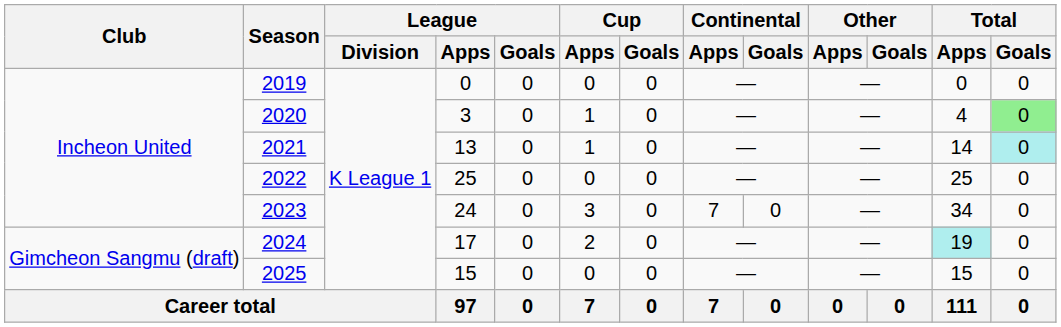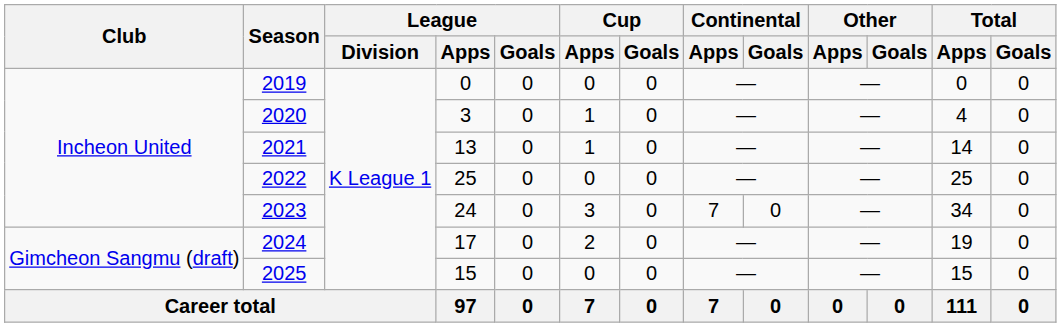(1024, 115) lightgreen background -> (1024, 115) no background
(1024, 147) paleturquoise background -> (1024, 147) no background
(962, 242) paleturquoise background -> (962, 242) no background
